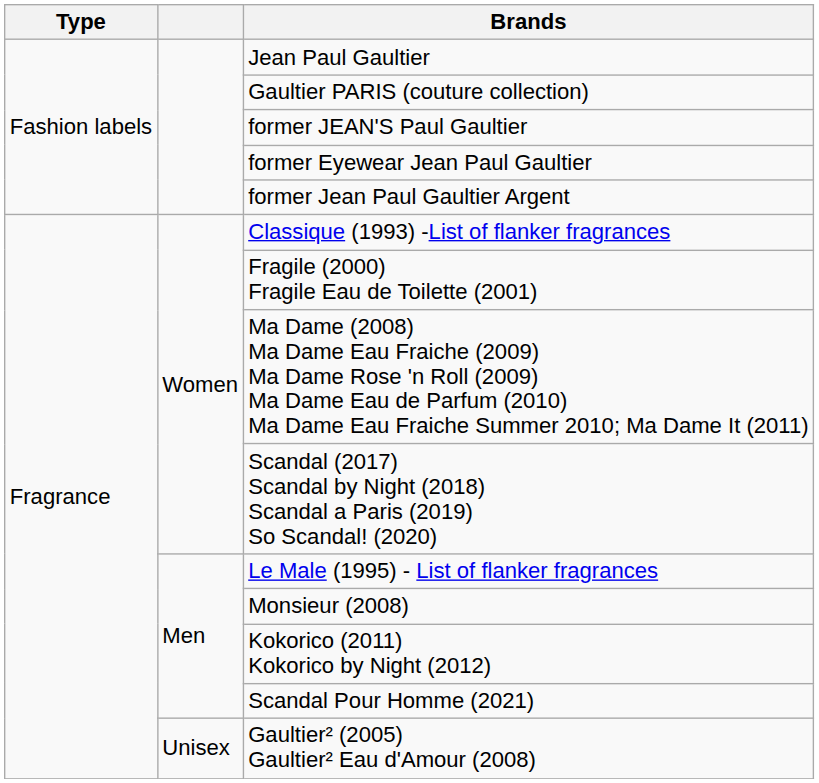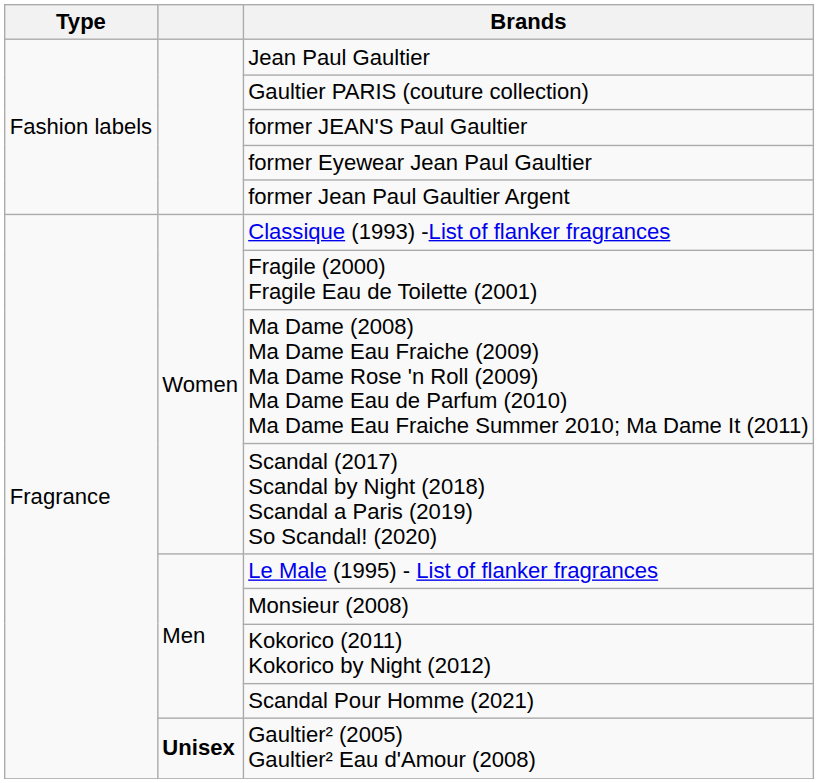(196, 748) normal -> (199, 748) bold
